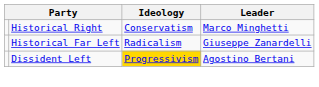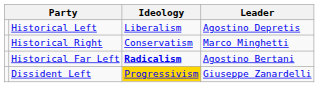+ row: (54, 28)
(153, 43) normal -> (153, 58) bold
(257, 43) Giuseppe Zanardelli -> (249, 58) Agostino Bertani
(249, 58) Agostino Bertani -> (257, 74) Giuseppe Zanardelli
